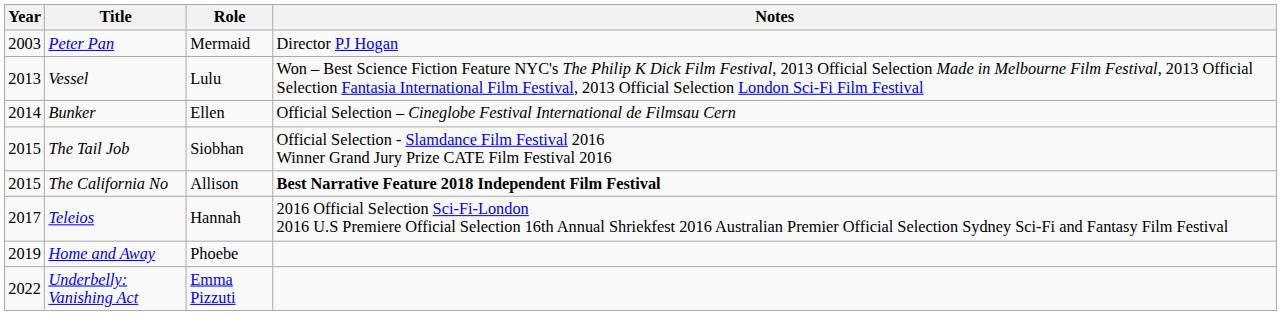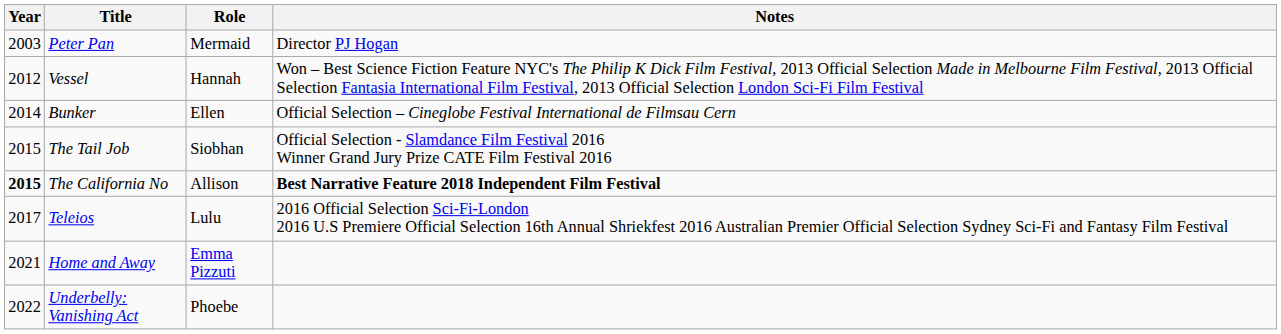(25, 78) 2013 -> (25, 78) 2012
(206, 78) Lulu -> (216, 78) Hannah
(25, 183) normal -> (25, 183) bold
(216, 218) Hannah -> (206, 218) Lulu
(25, 253) 2019 -> (25, 262) 2021
(214, 253) Phoebe -> (213, 262) Emma Pizzuti
(213, 288) Emma Pizzuti -> (214, 307) Phoebe
